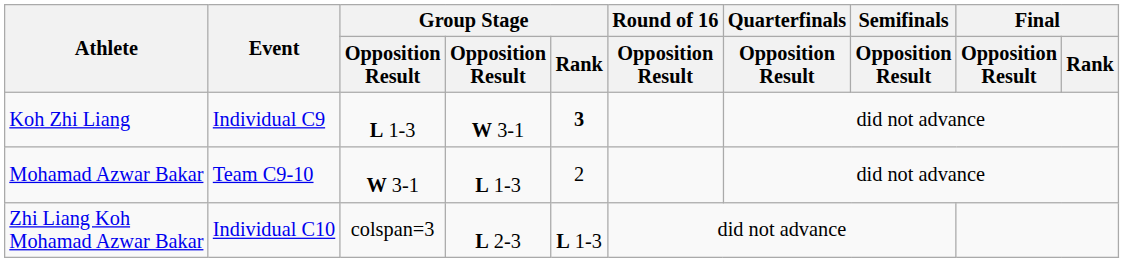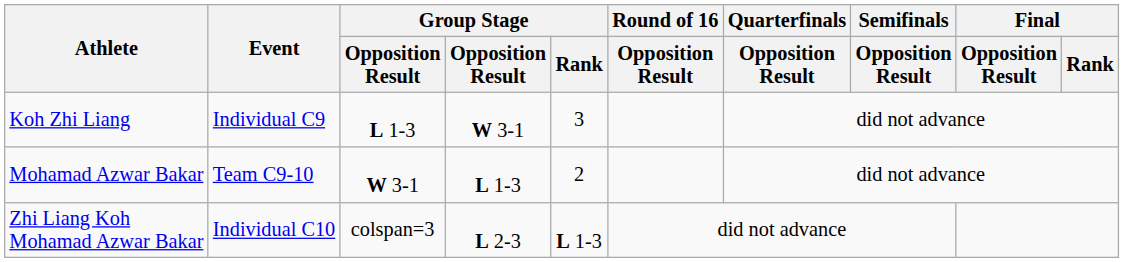(579, 119) bold -> (579, 119) normal
